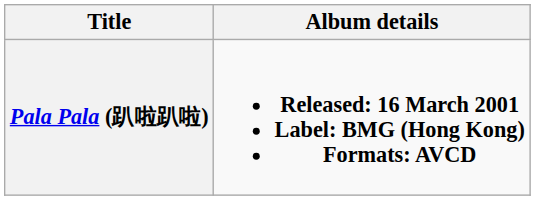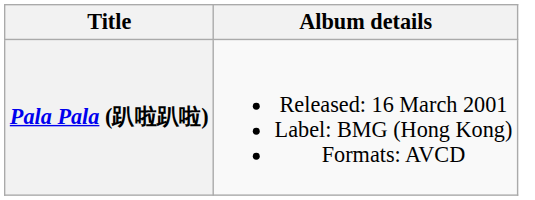(372, 130) bold -> (366, 130) normal
